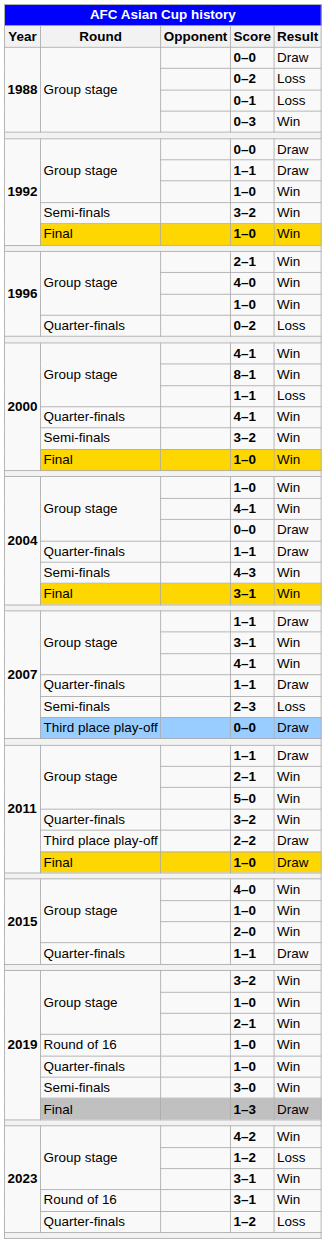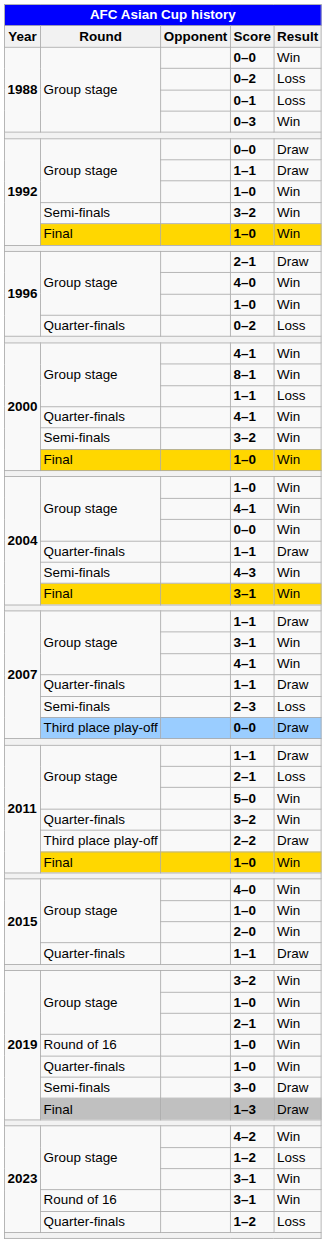(293, 57) Draw -> (289, 57) Win
(289, 262) Win -> (293, 262) Draw
(293, 530) Draw -> (289, 530) Win
(289, 777) Win -> (291, 777) Loss
(293, 862) Draw -> (289, 862) Win
(289, 1087) Win -> (293, 1087) Draw
